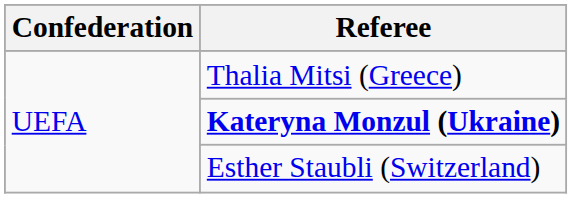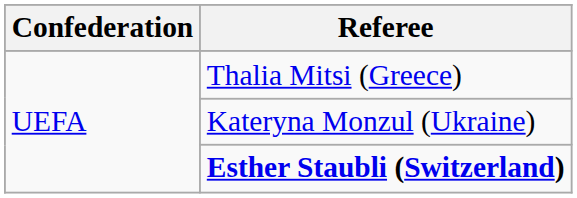(383, 121) bold -> (371, 121) normal
(374, 167) normal -> (386, 167) bold
